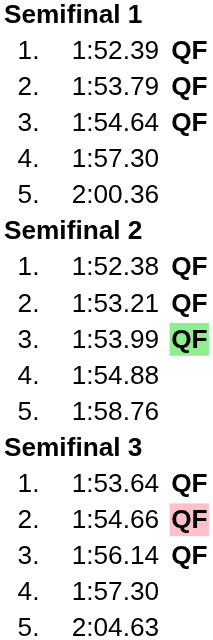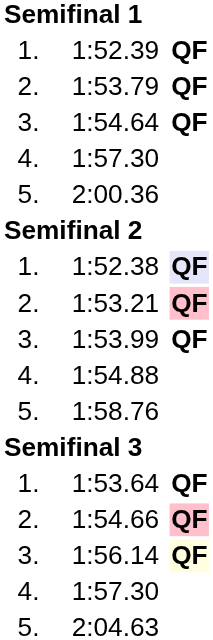(189, 266) no background -> (189, 266) lavender background
(189, 302) no background -> (189, 302) pink background
(189, 339) lightgreen background -> (189, 339) no background
(189, 555) no background -> (189, 555) lightyellow background
